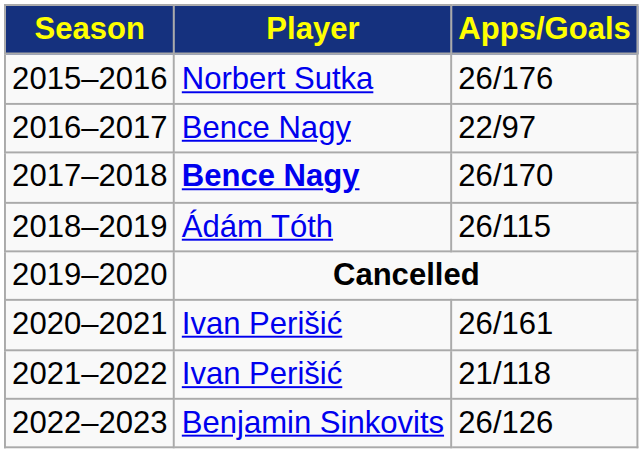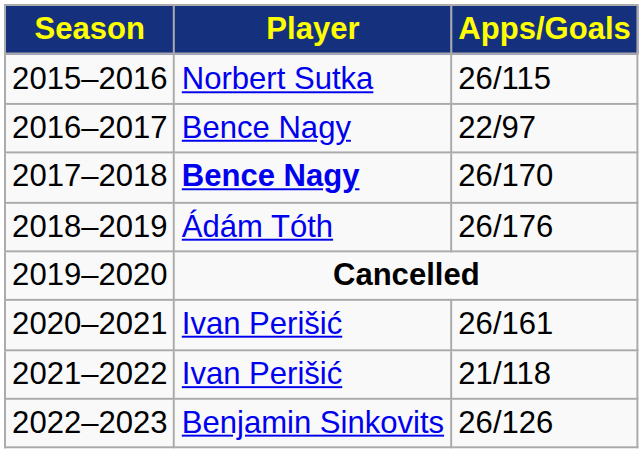(506, 78) 26/176 -> (505, 78) 26/115
(505, 226) 26/115 -> (506, 226) 26/176
